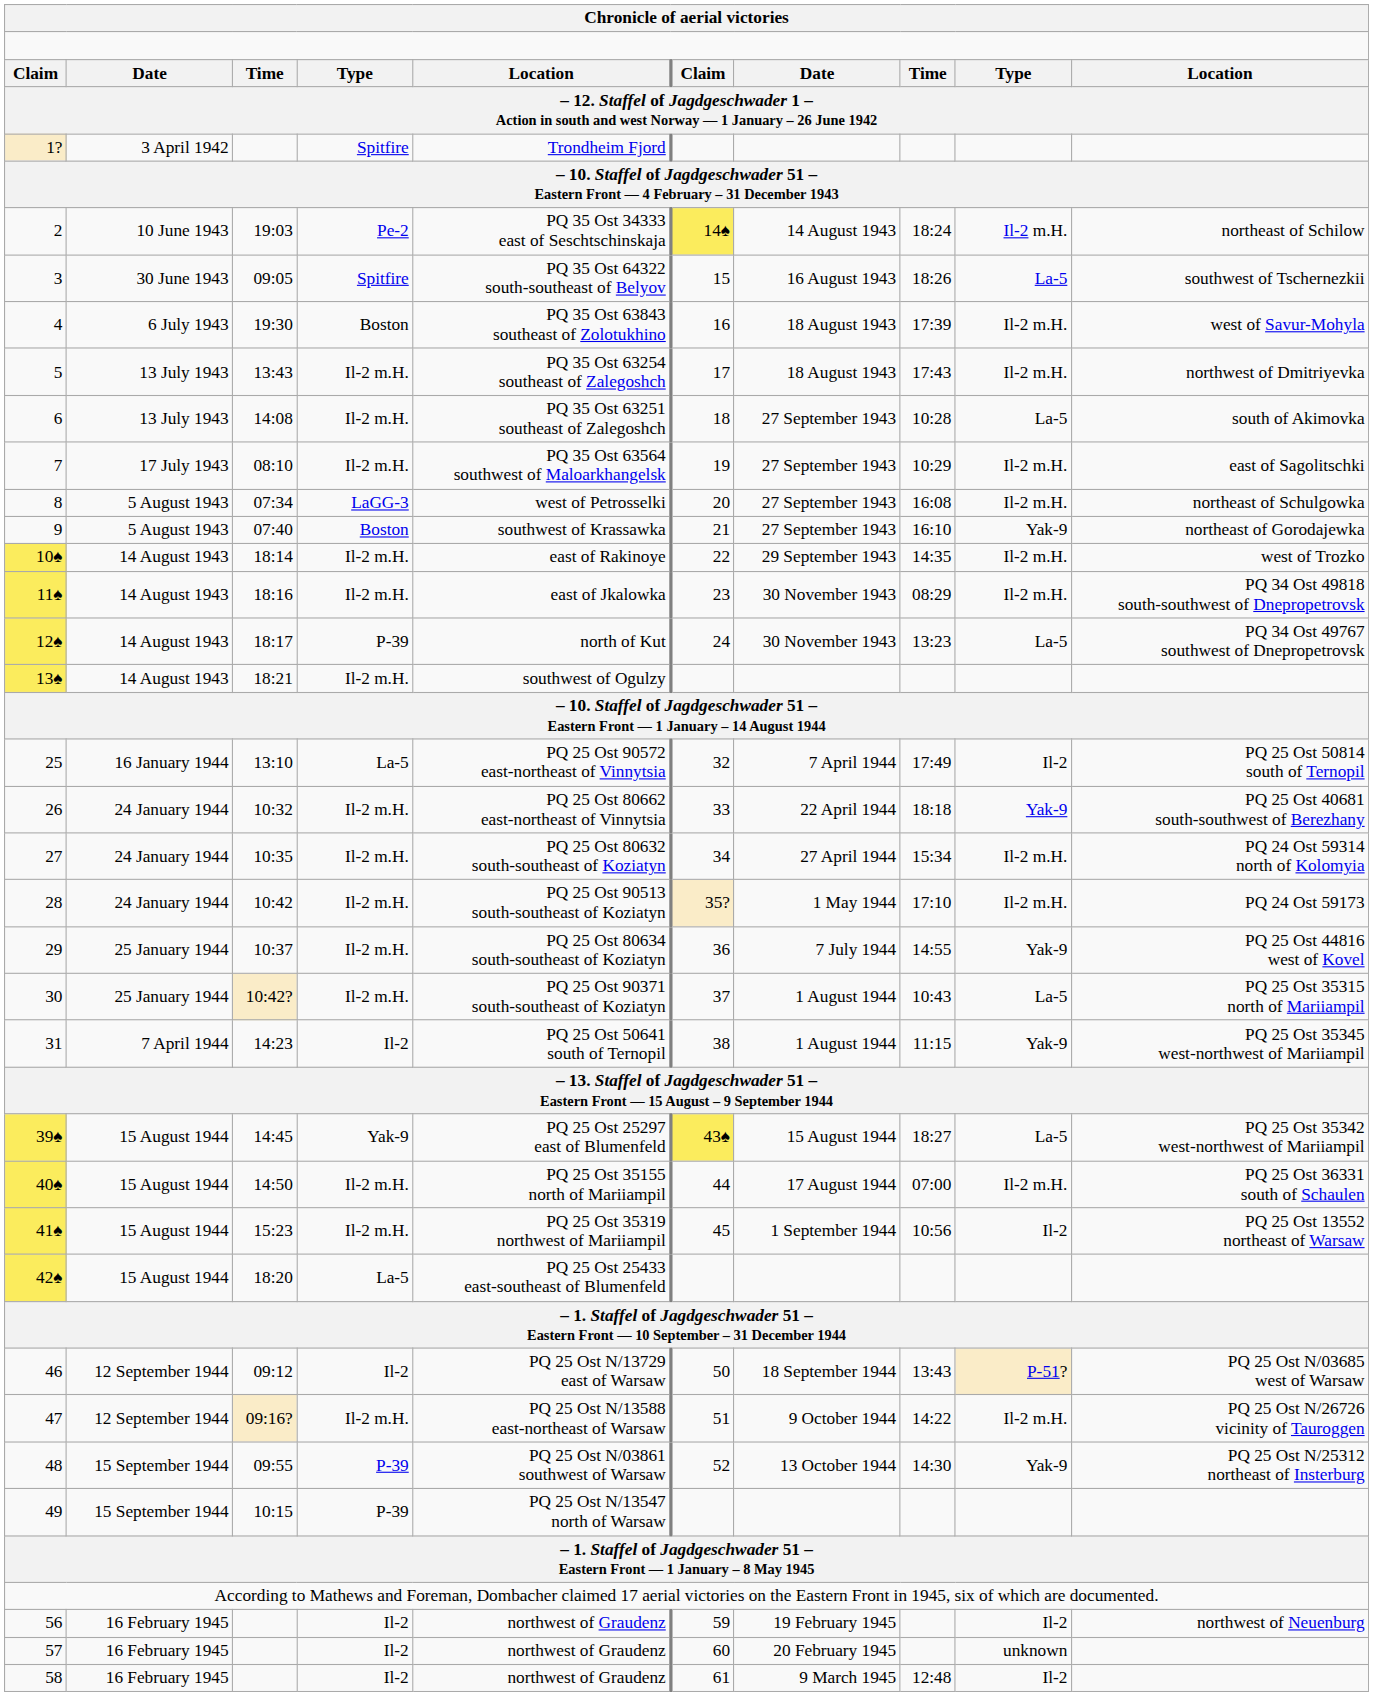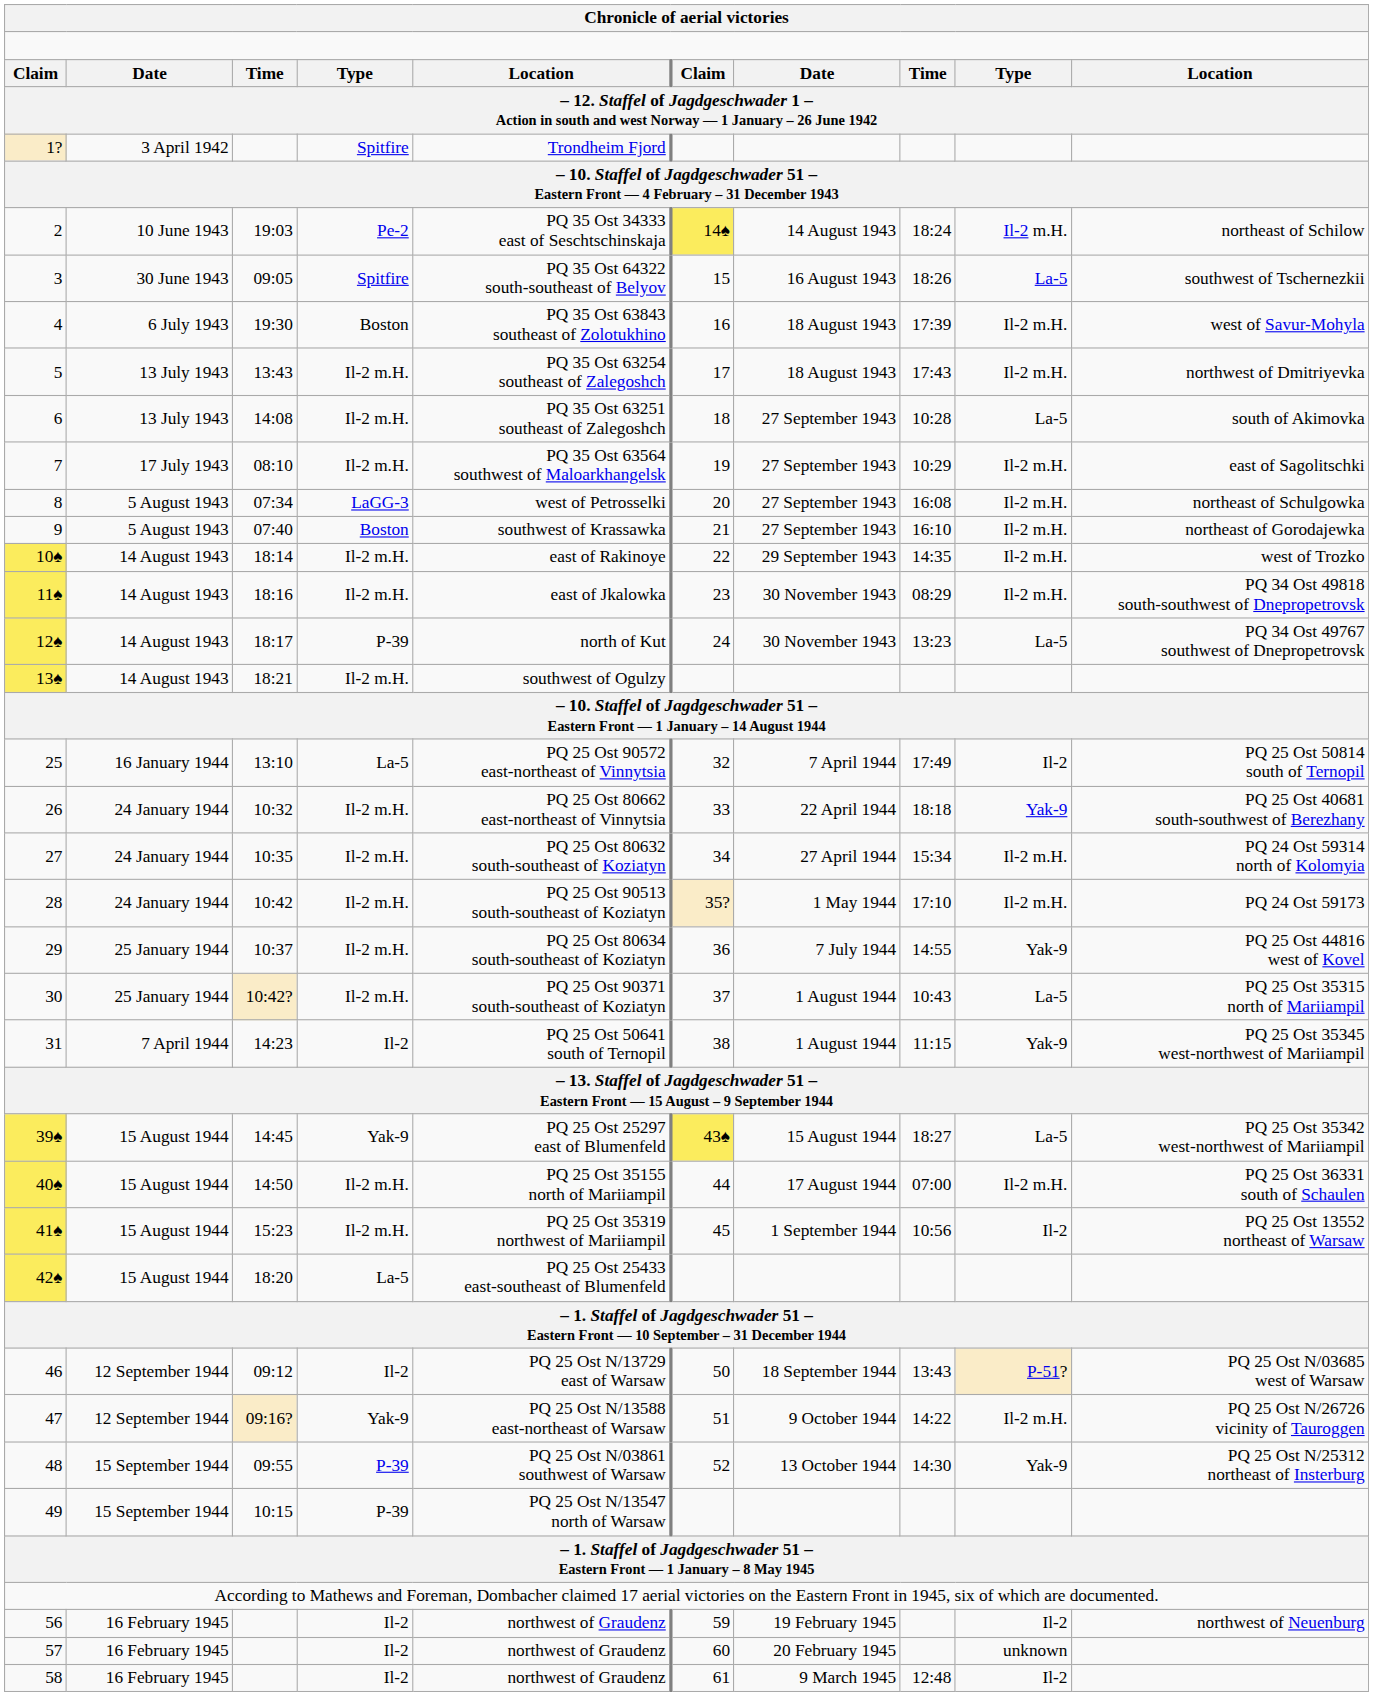(1047, 529) Yak-9 -> (1035, 529) Il-2 m.H.
(377, 1418) Il-2 m.H. -> (388, 1418) Yak-9
